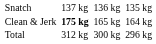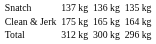(75, 21) bold -> (75, 21) normal
